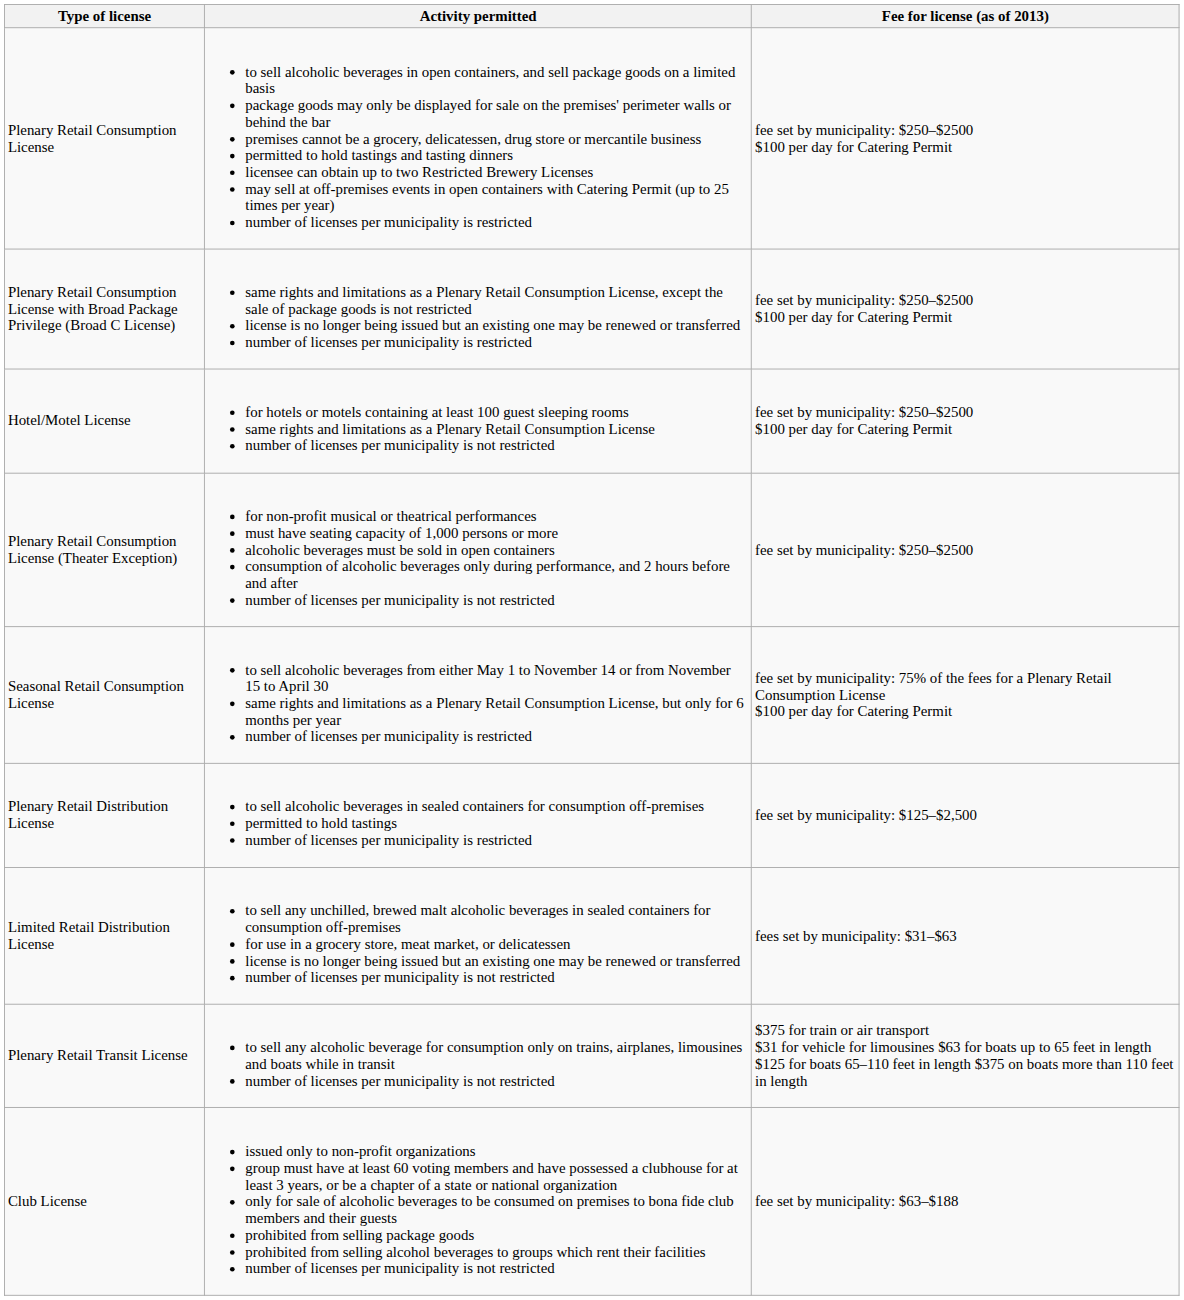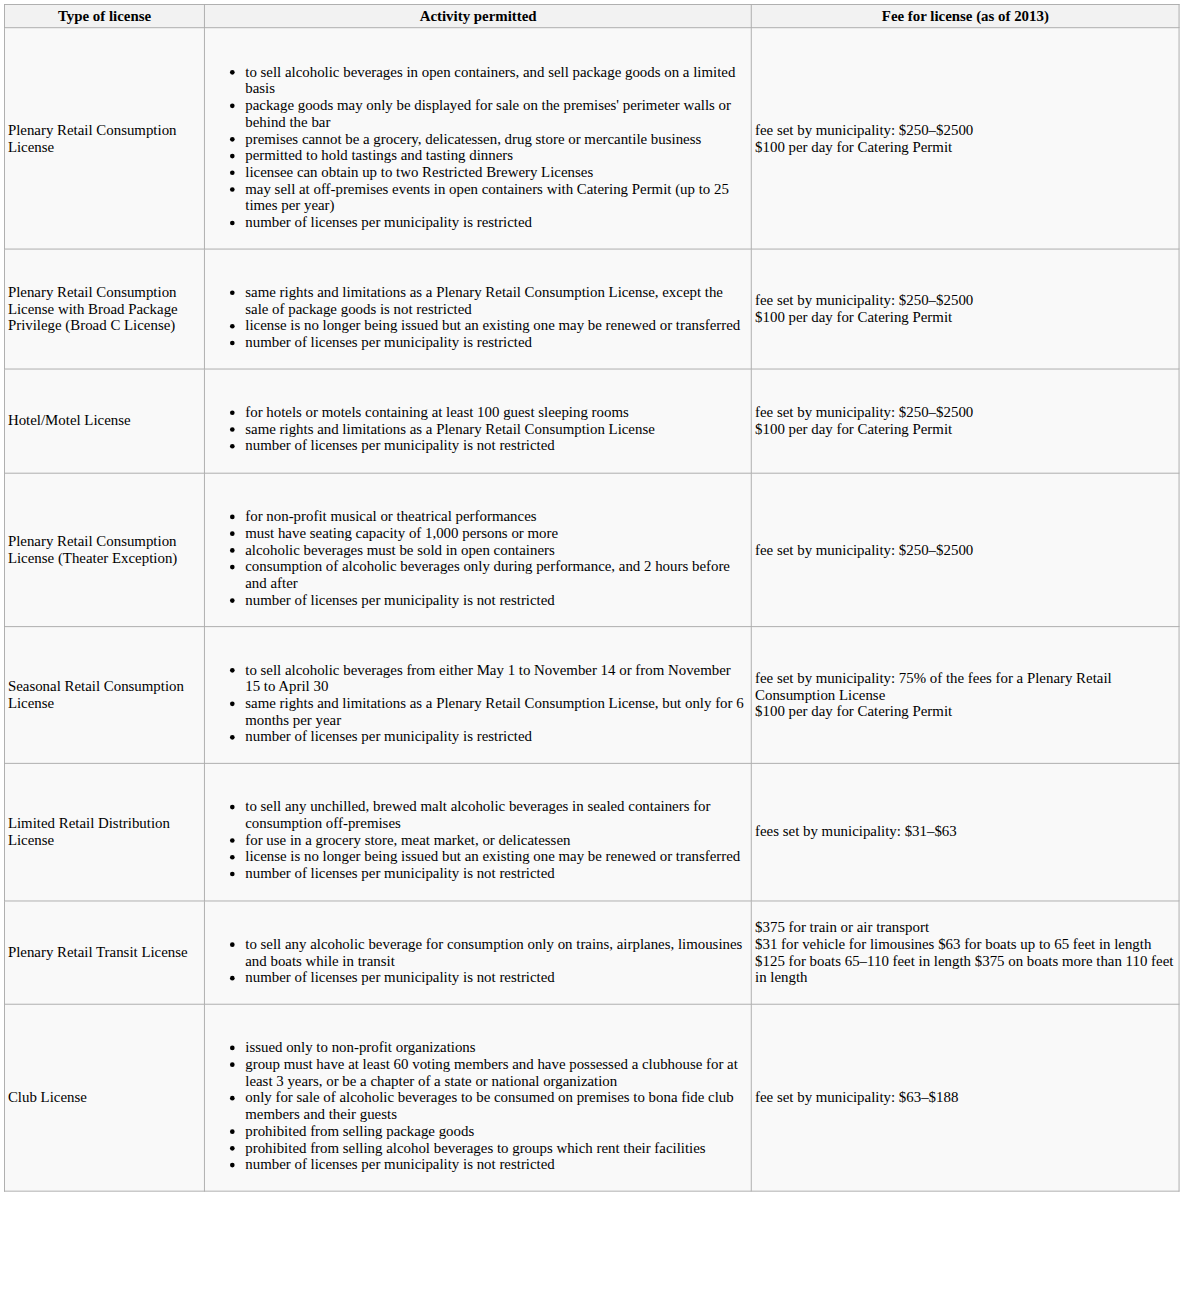- row: (88, 815)
